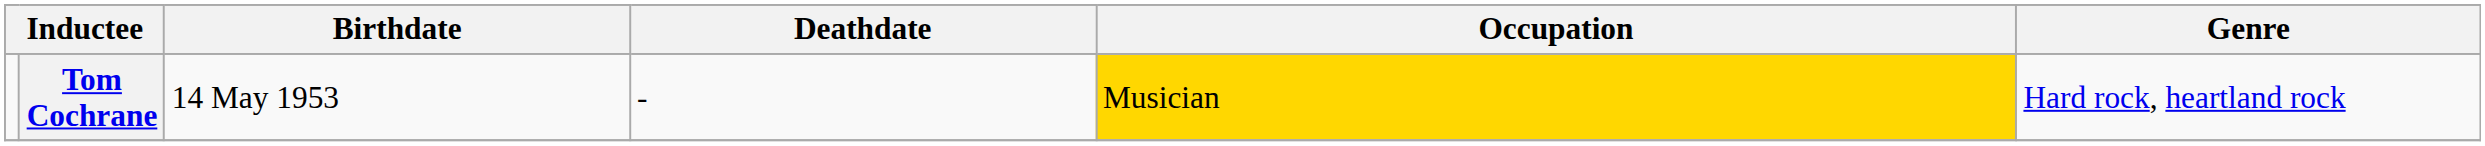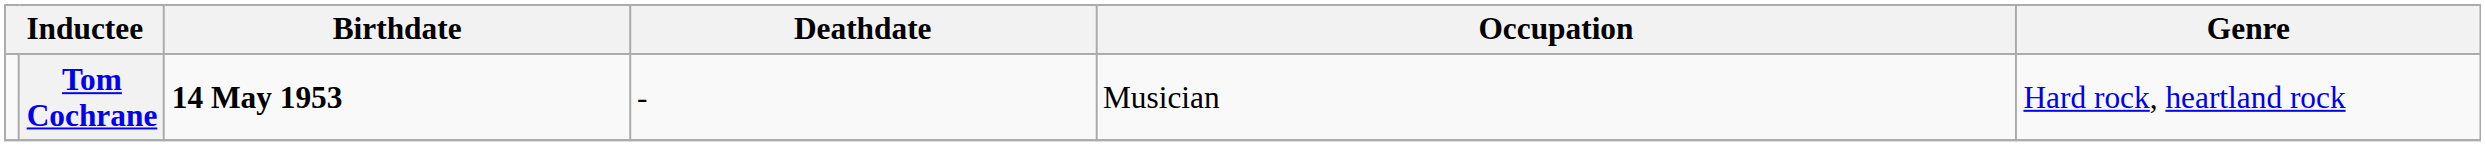(255, 96) normal -> (257, 96) bold
(1161, 96) gold background -> (1161, 96) no background
